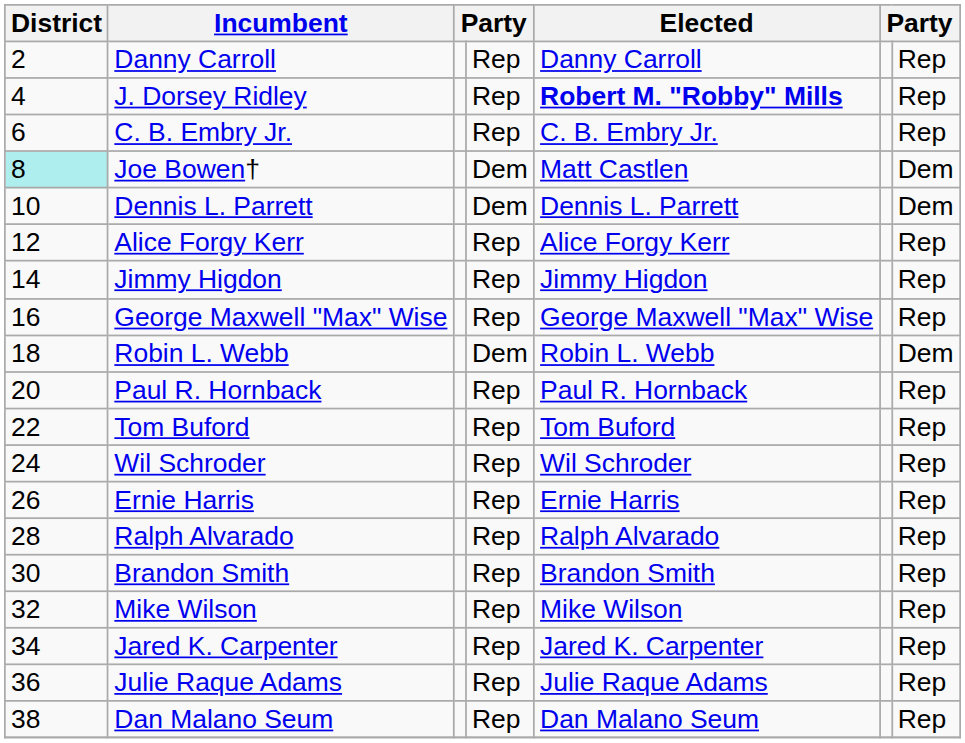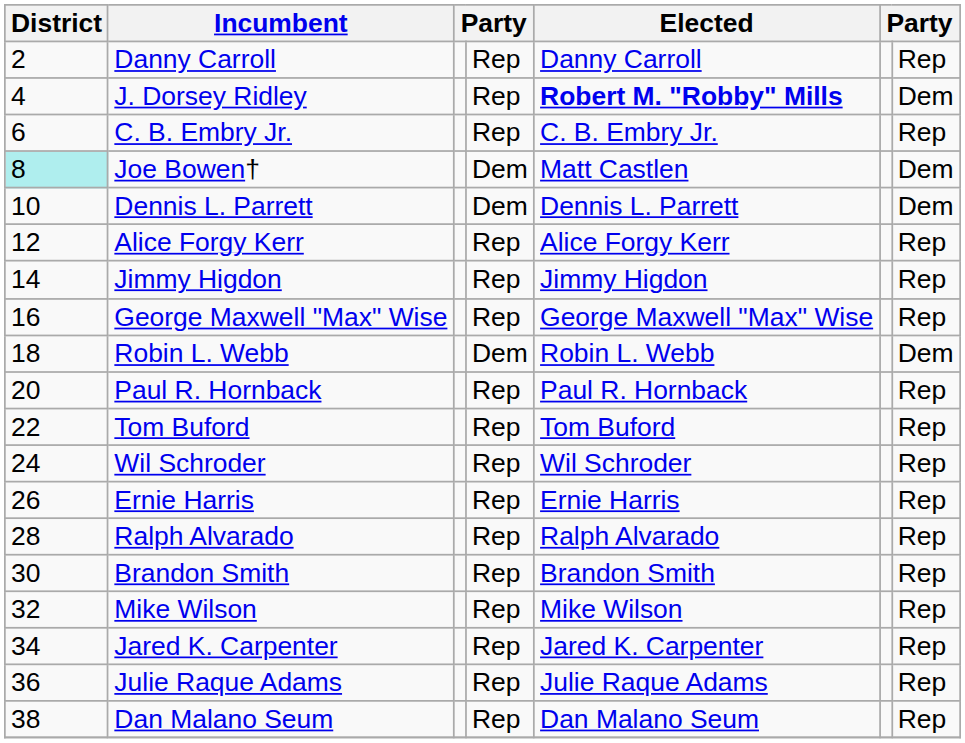(922, 96) Rep -> (926, 96) Dem
